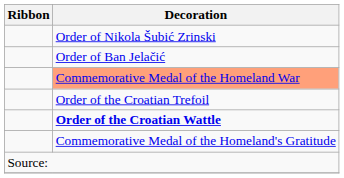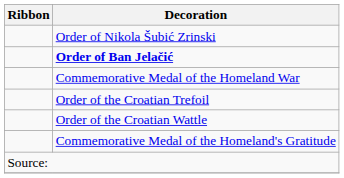(110, 57) normal -> (114, 57) bold
(178, 78) lightsalmon background -> (178, 78) no background
(138, 120) bold -> (131, 120) normal
